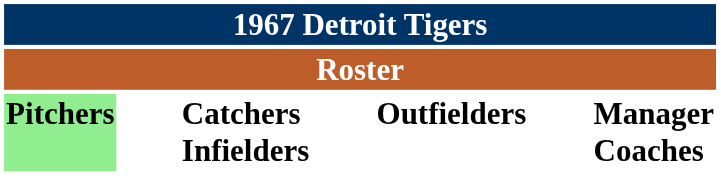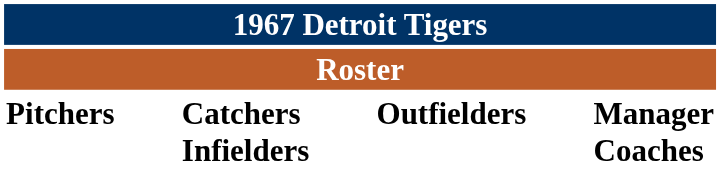(60, 113) lightgreen background -> (60, 113) no background
